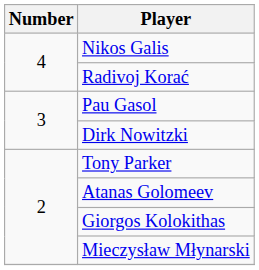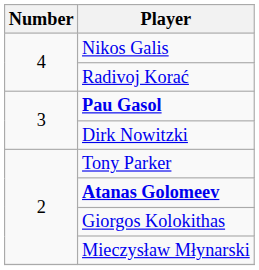(119, 105) normal -> (122, 105) bold
(148, 192) normal -> (151, 192) bold
